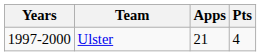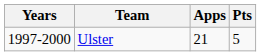(236, 39) 4 -> (236, 39) 5
